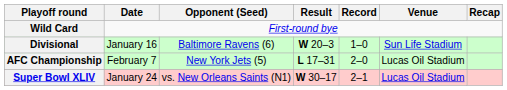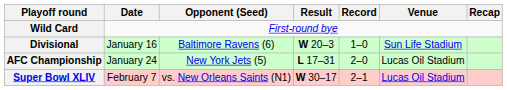(132, 61) February 7 -> (132, 61) January 24
(132, 77) January 24 -> (132, 77) February 7
